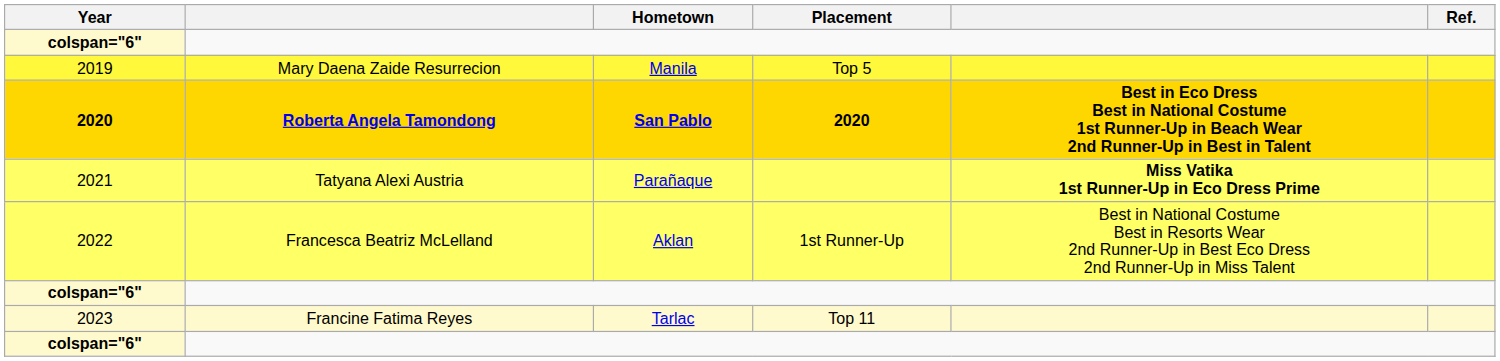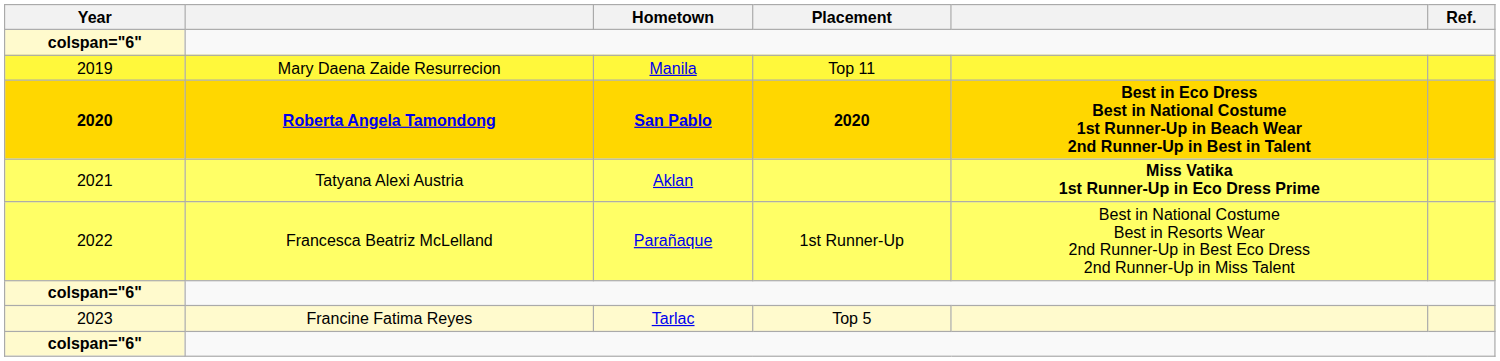(852, 67) Top 5 -> (852, 67) Top 11
(673, 180) Parañaque -> (673, 180) Aklan
(673, 241) Aklan -> (673, 241) Parañaque
(852, 318) Top 11 -> (852, 318) Top 5
